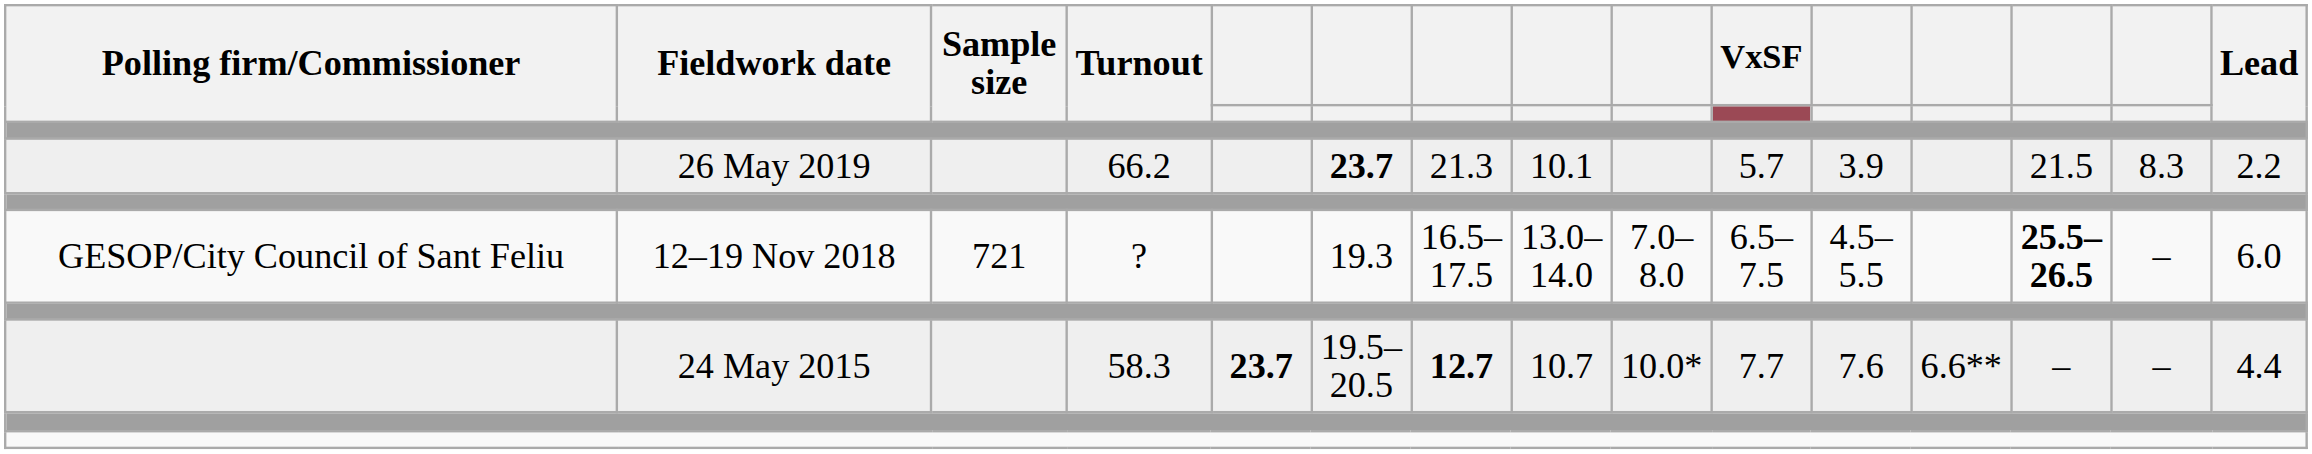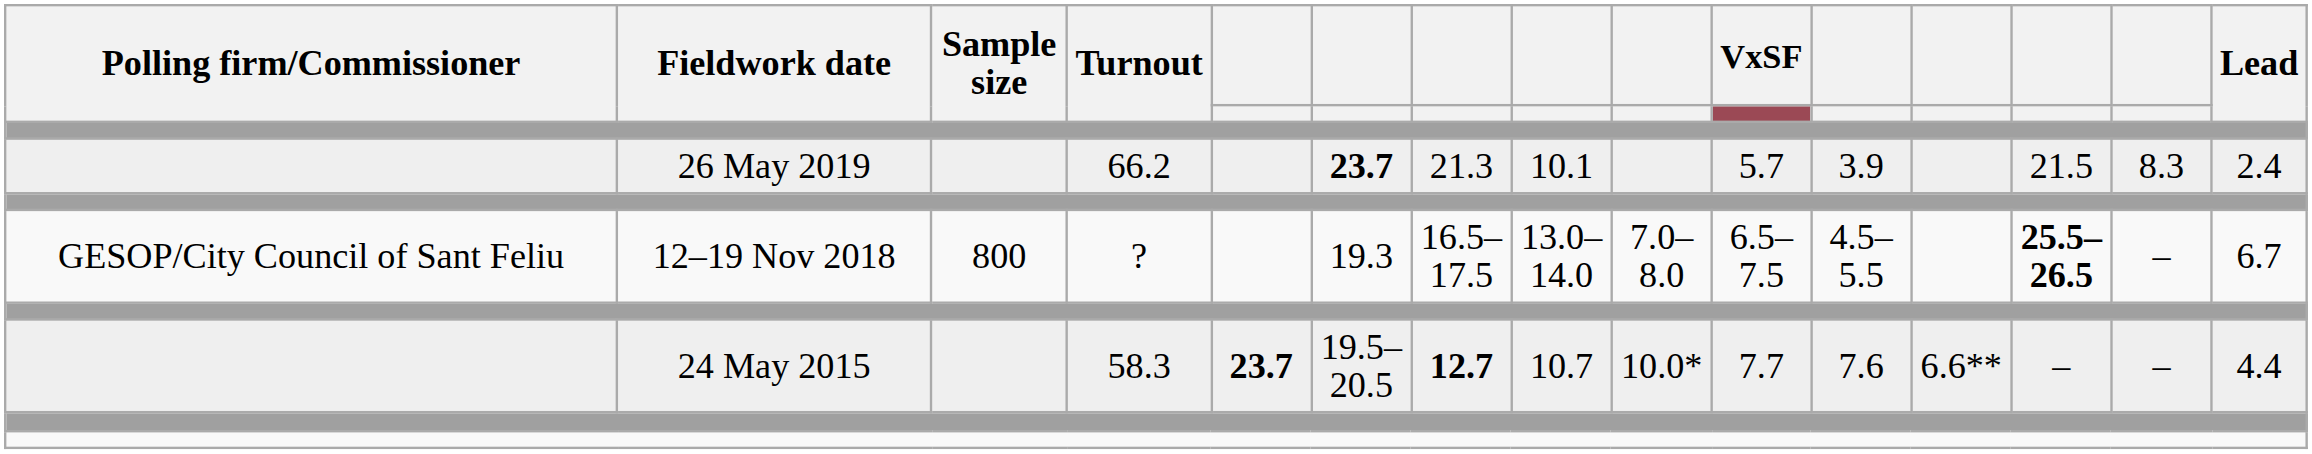(2259, 165) 2.2 -> (2259, 165) 2.4
(999, 256) 721 -> (999, 256) 800
(2259, 256) 6.0 -> (2259, 256) 6.7
